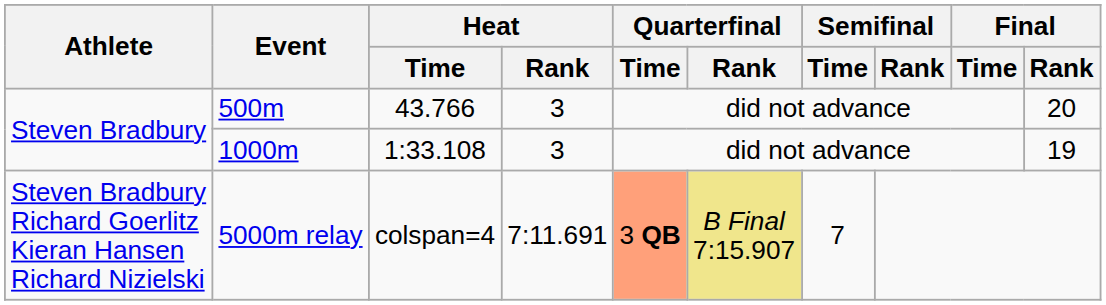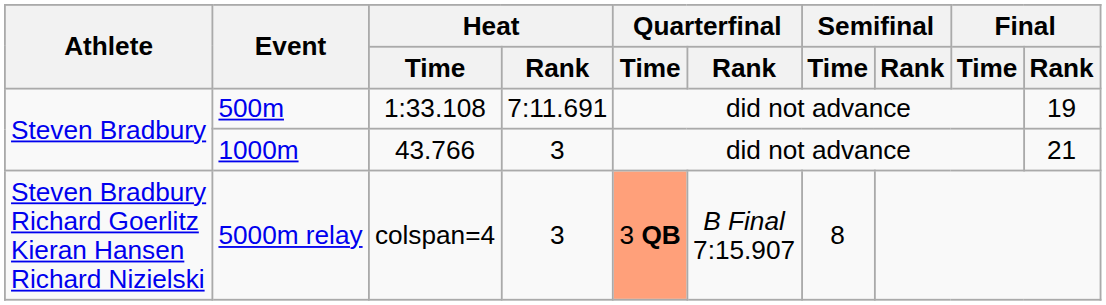(435, 109) 43.766 -> (435, 109) 1:33.108
(557, 109) 3 -> (557, 109) 7:11.691
(1062, 109) 20 -> (1062, 109) 19
(435, 150) 1:33.108 -> (435, 150) 43.766
(1062, 150) 19 -> (1062, 150) 21
(557, 235) 7:11.691 -> (557, 235) 3
(744, 235) khaki background -> (744, 235) no background
(838, 235) 7 -> (838, 235) 8
